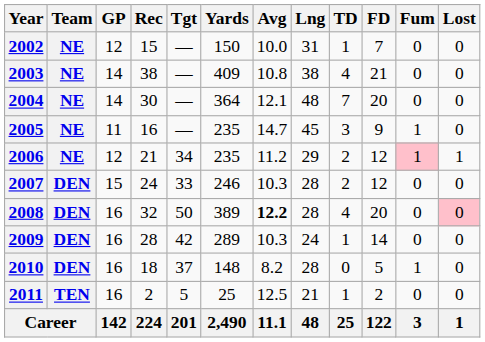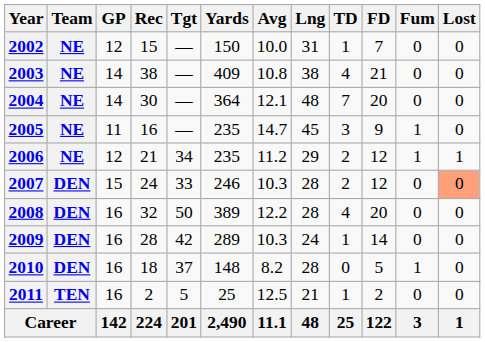(417, 156) pink background -> (417, 156) no background
(459, 184) no background -> (459, 184) lightsalmon background
(272, 211) bold -> (272, 211) normal
(459, 211) pink background -> (459, 211) no background
